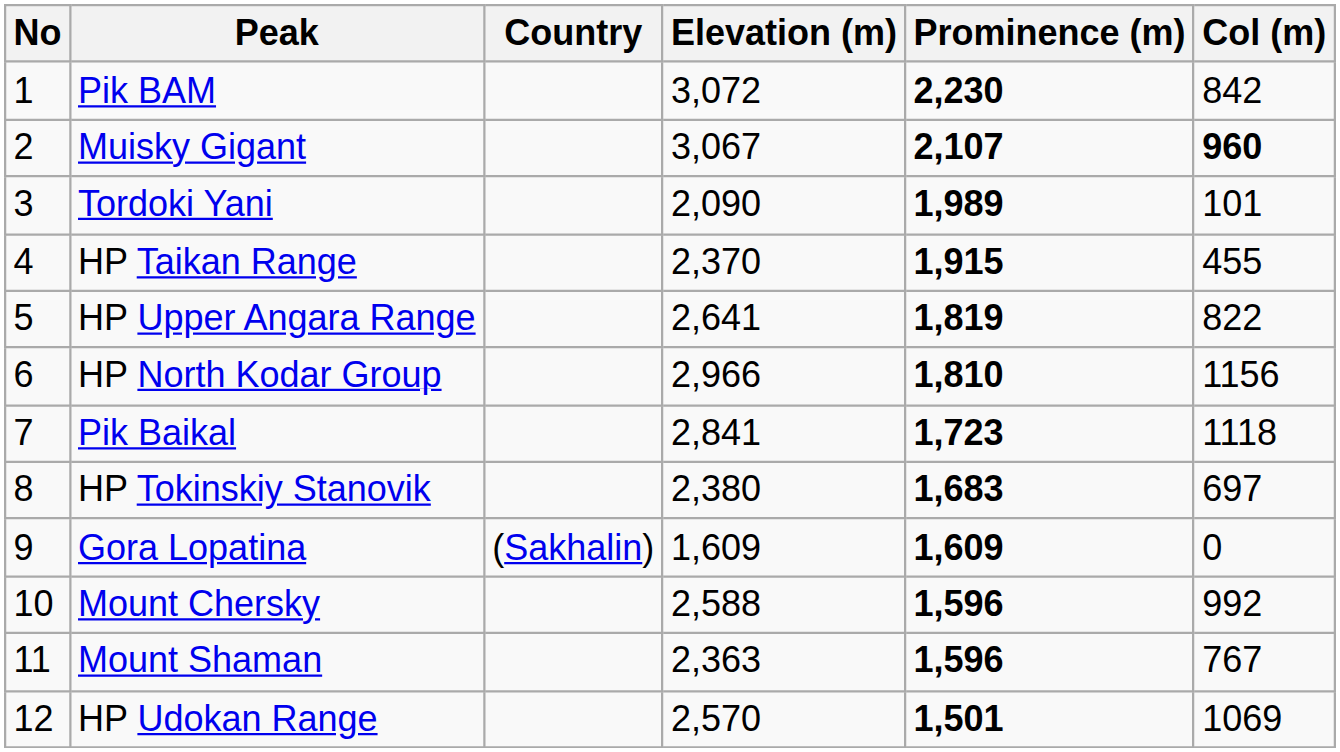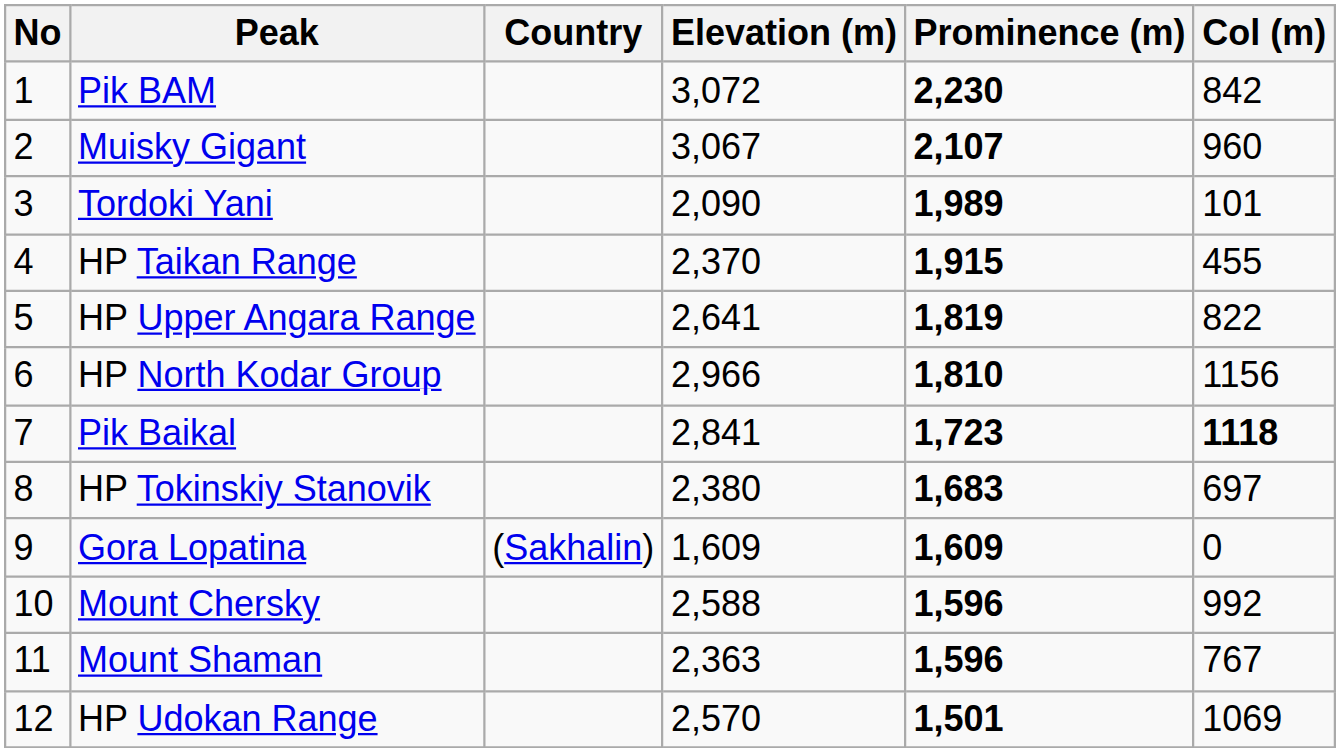(1232, 147) bold -> (1232, 147) normal
(1240, 432) normal -> (1240, 432) bold
